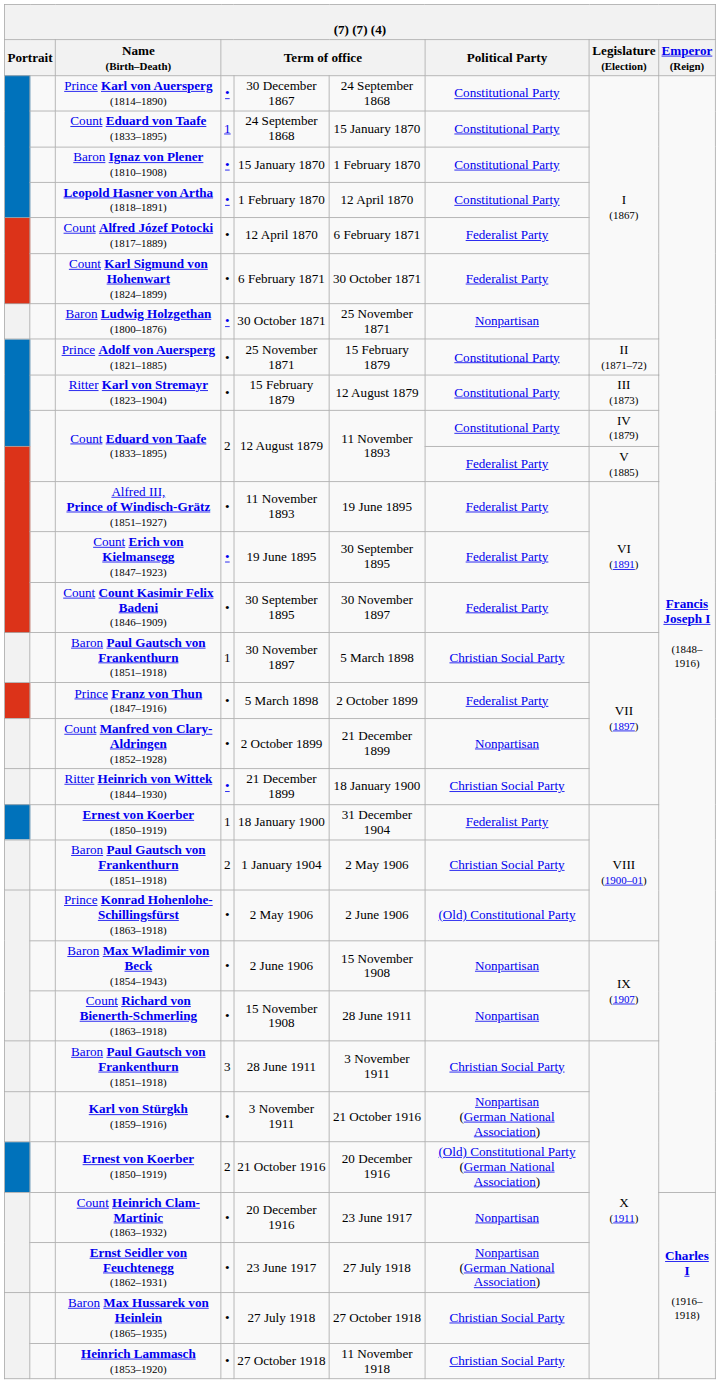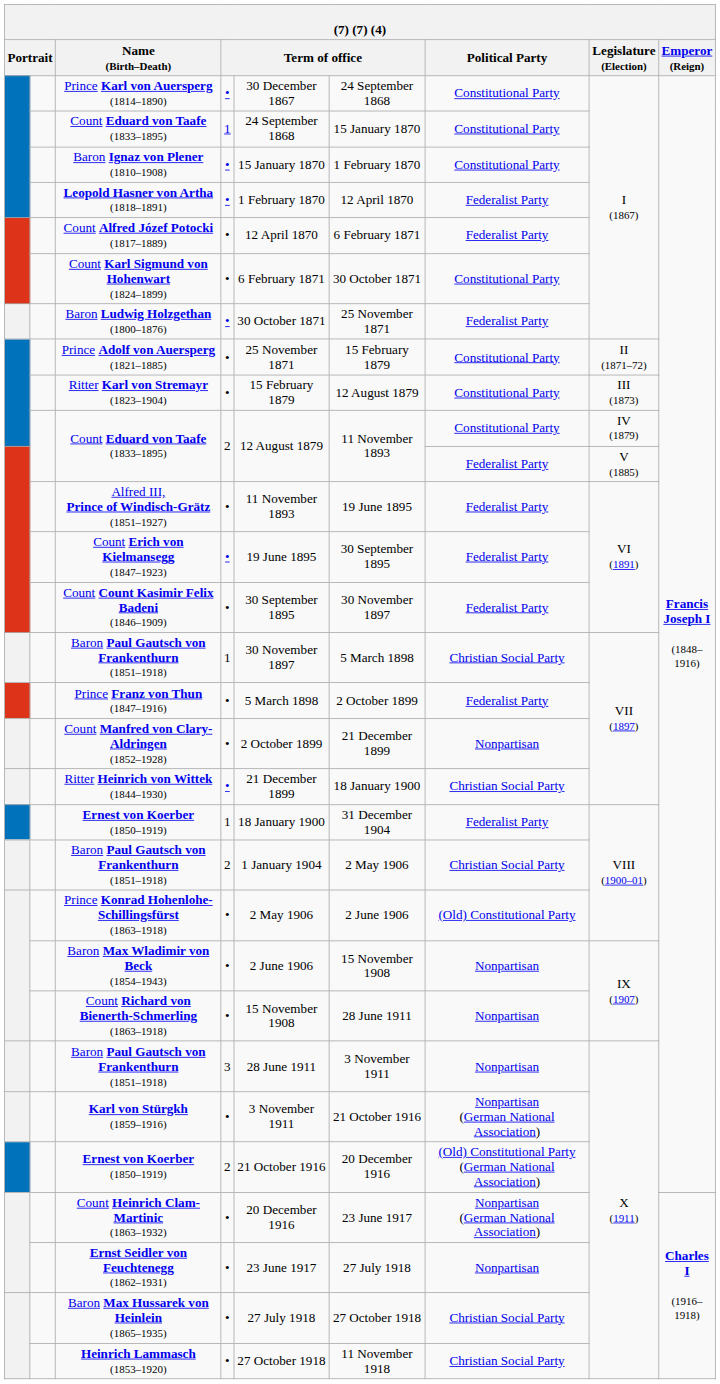(507, 200) Constitutional Party -> (507, 200) Federalist Party
(507, 278) Federalist Party -> (507, 278) Constitutional Party
(507, 321) Nonpartisan -> (507, 321) Federalist Party
(507, 1066) Christian Social Party -> (507, 1066) Nonpartisan
(507, 1217) Nonpartisan -> (507, 1217) Nonpartisan (German National Association)
(507, 1267) Nonpartisan (German National Association) -> (507, 1267) Nonpartisan
